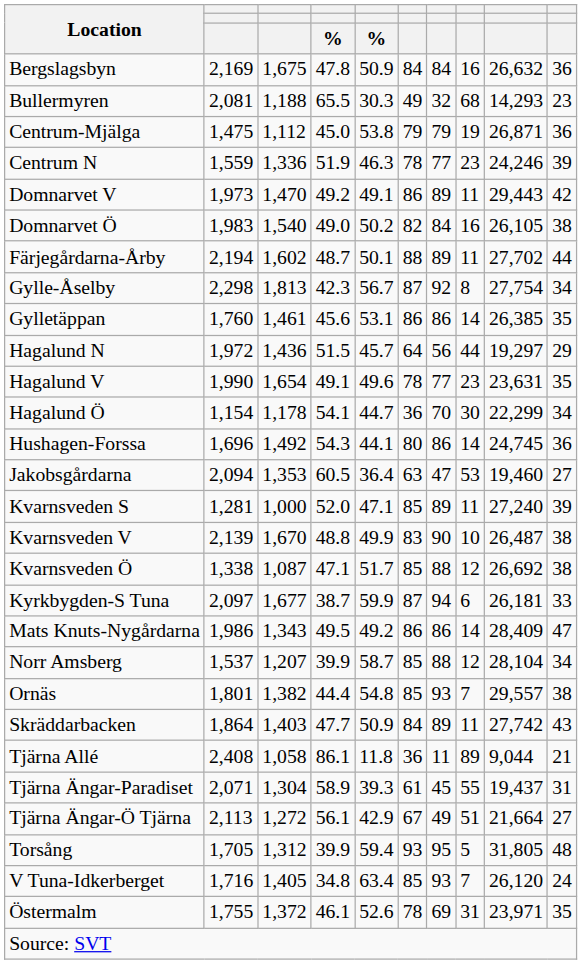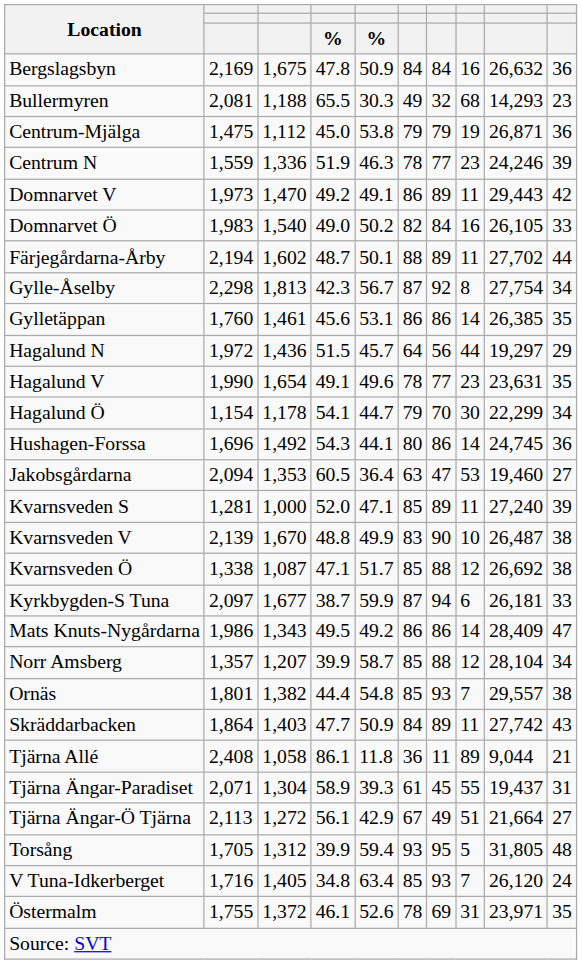(562, 225) 38 -> (562, 225) 33
(413, 412) 36 -> (413, 412) 79
(231, 662) 1,537 -> (231, 662) 1,357
